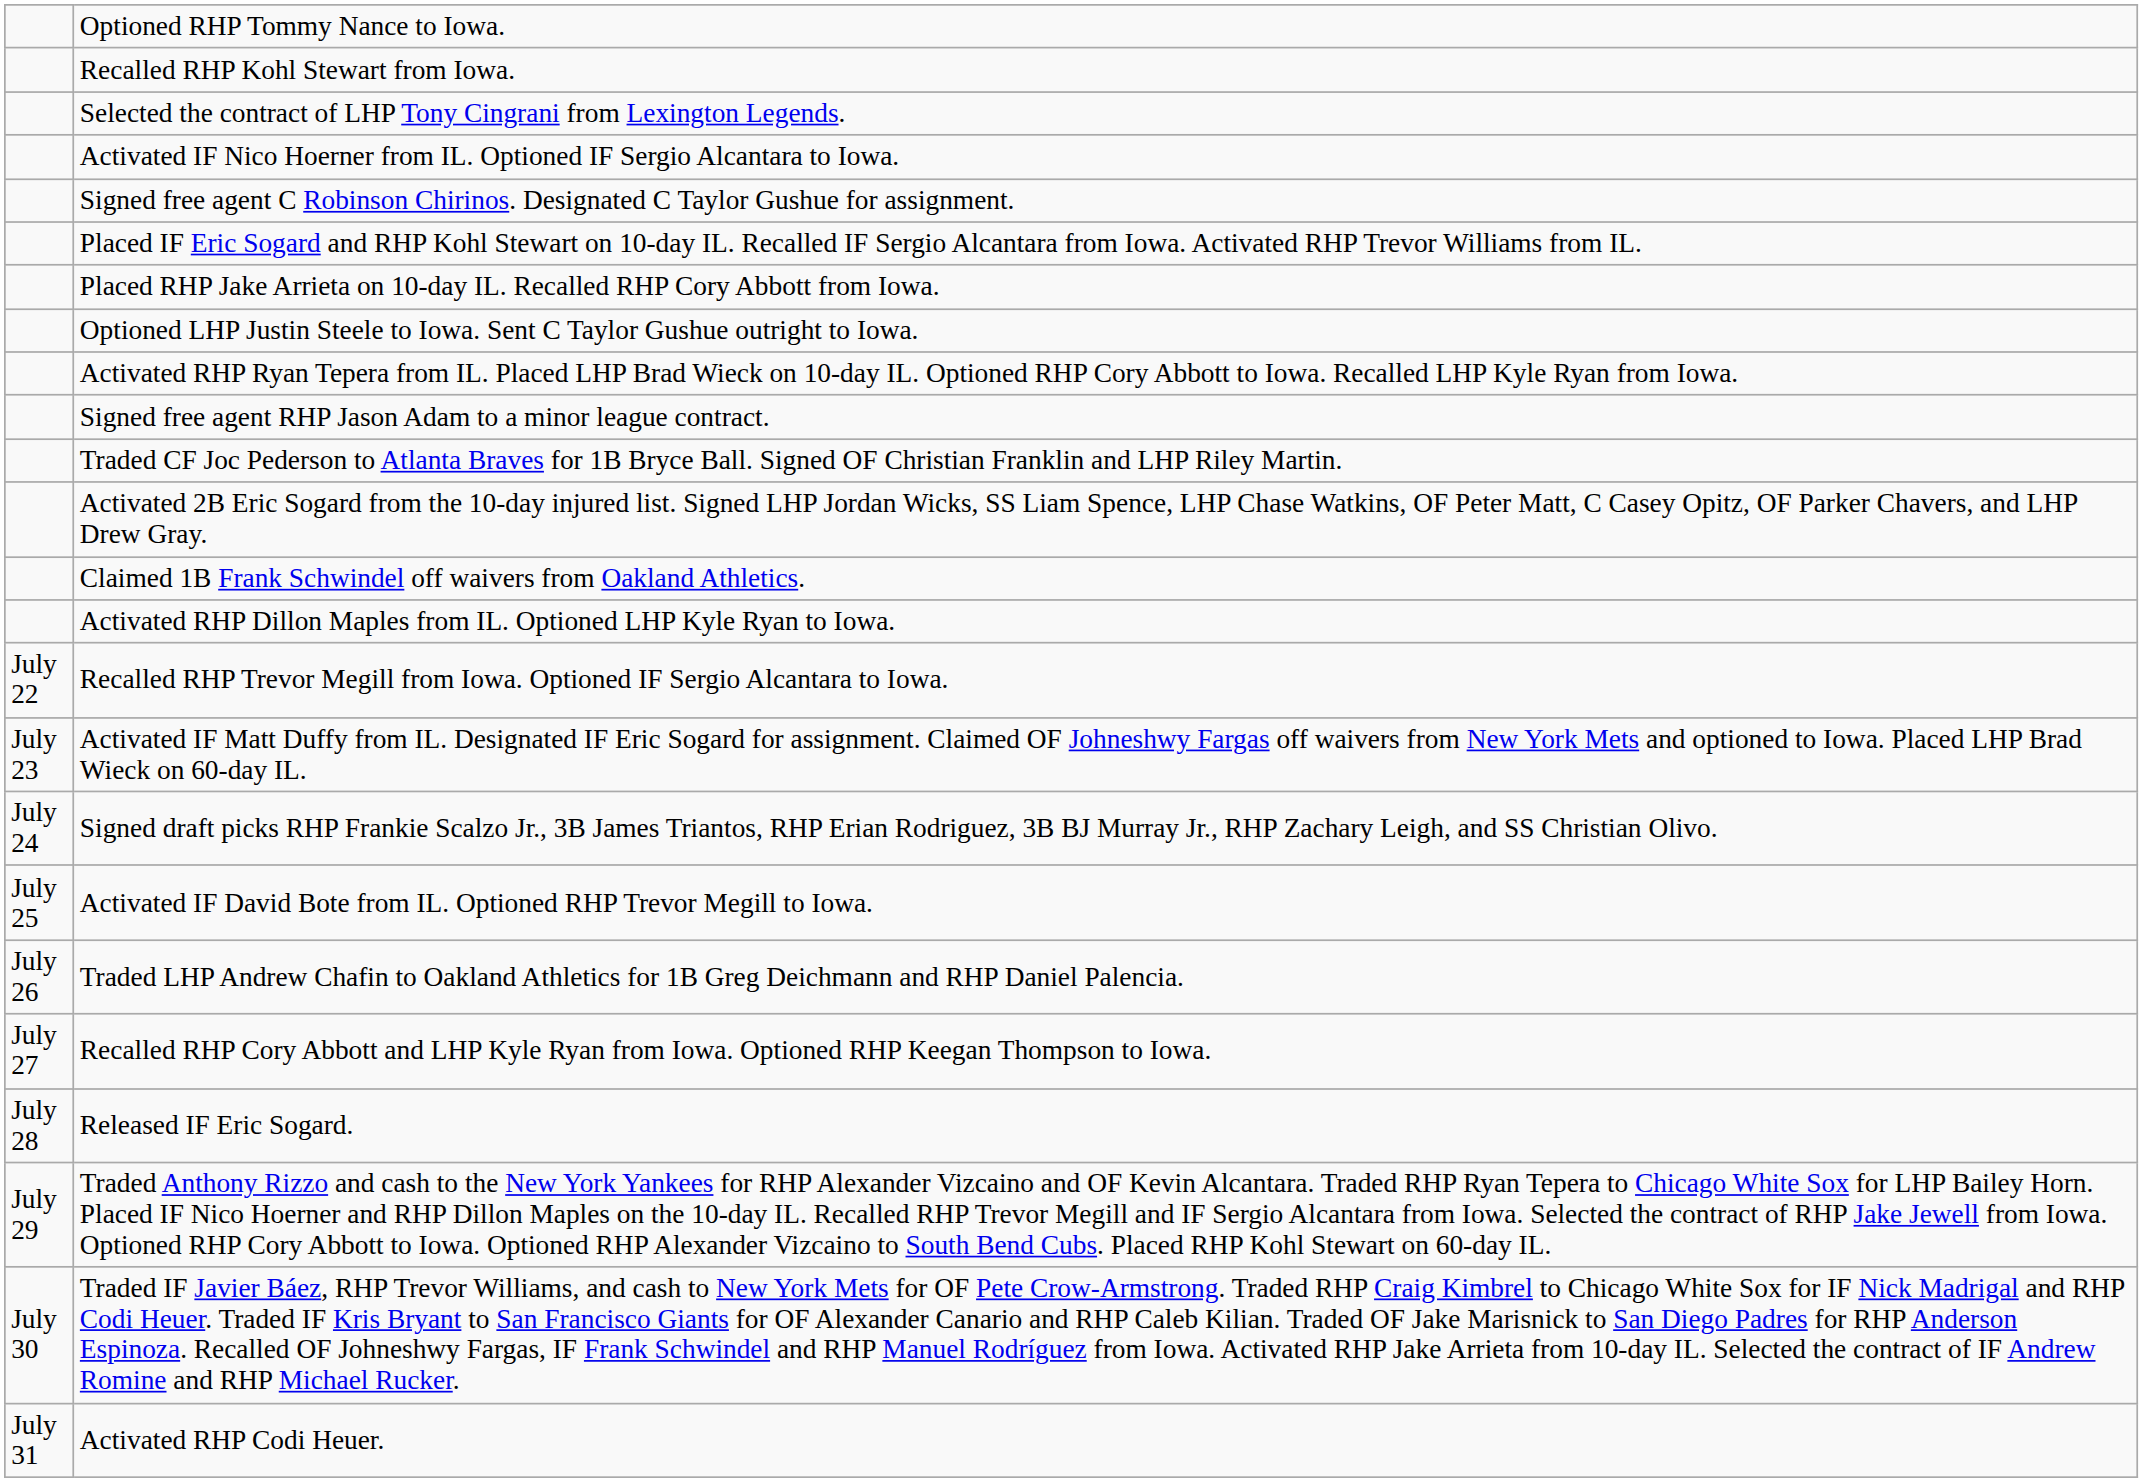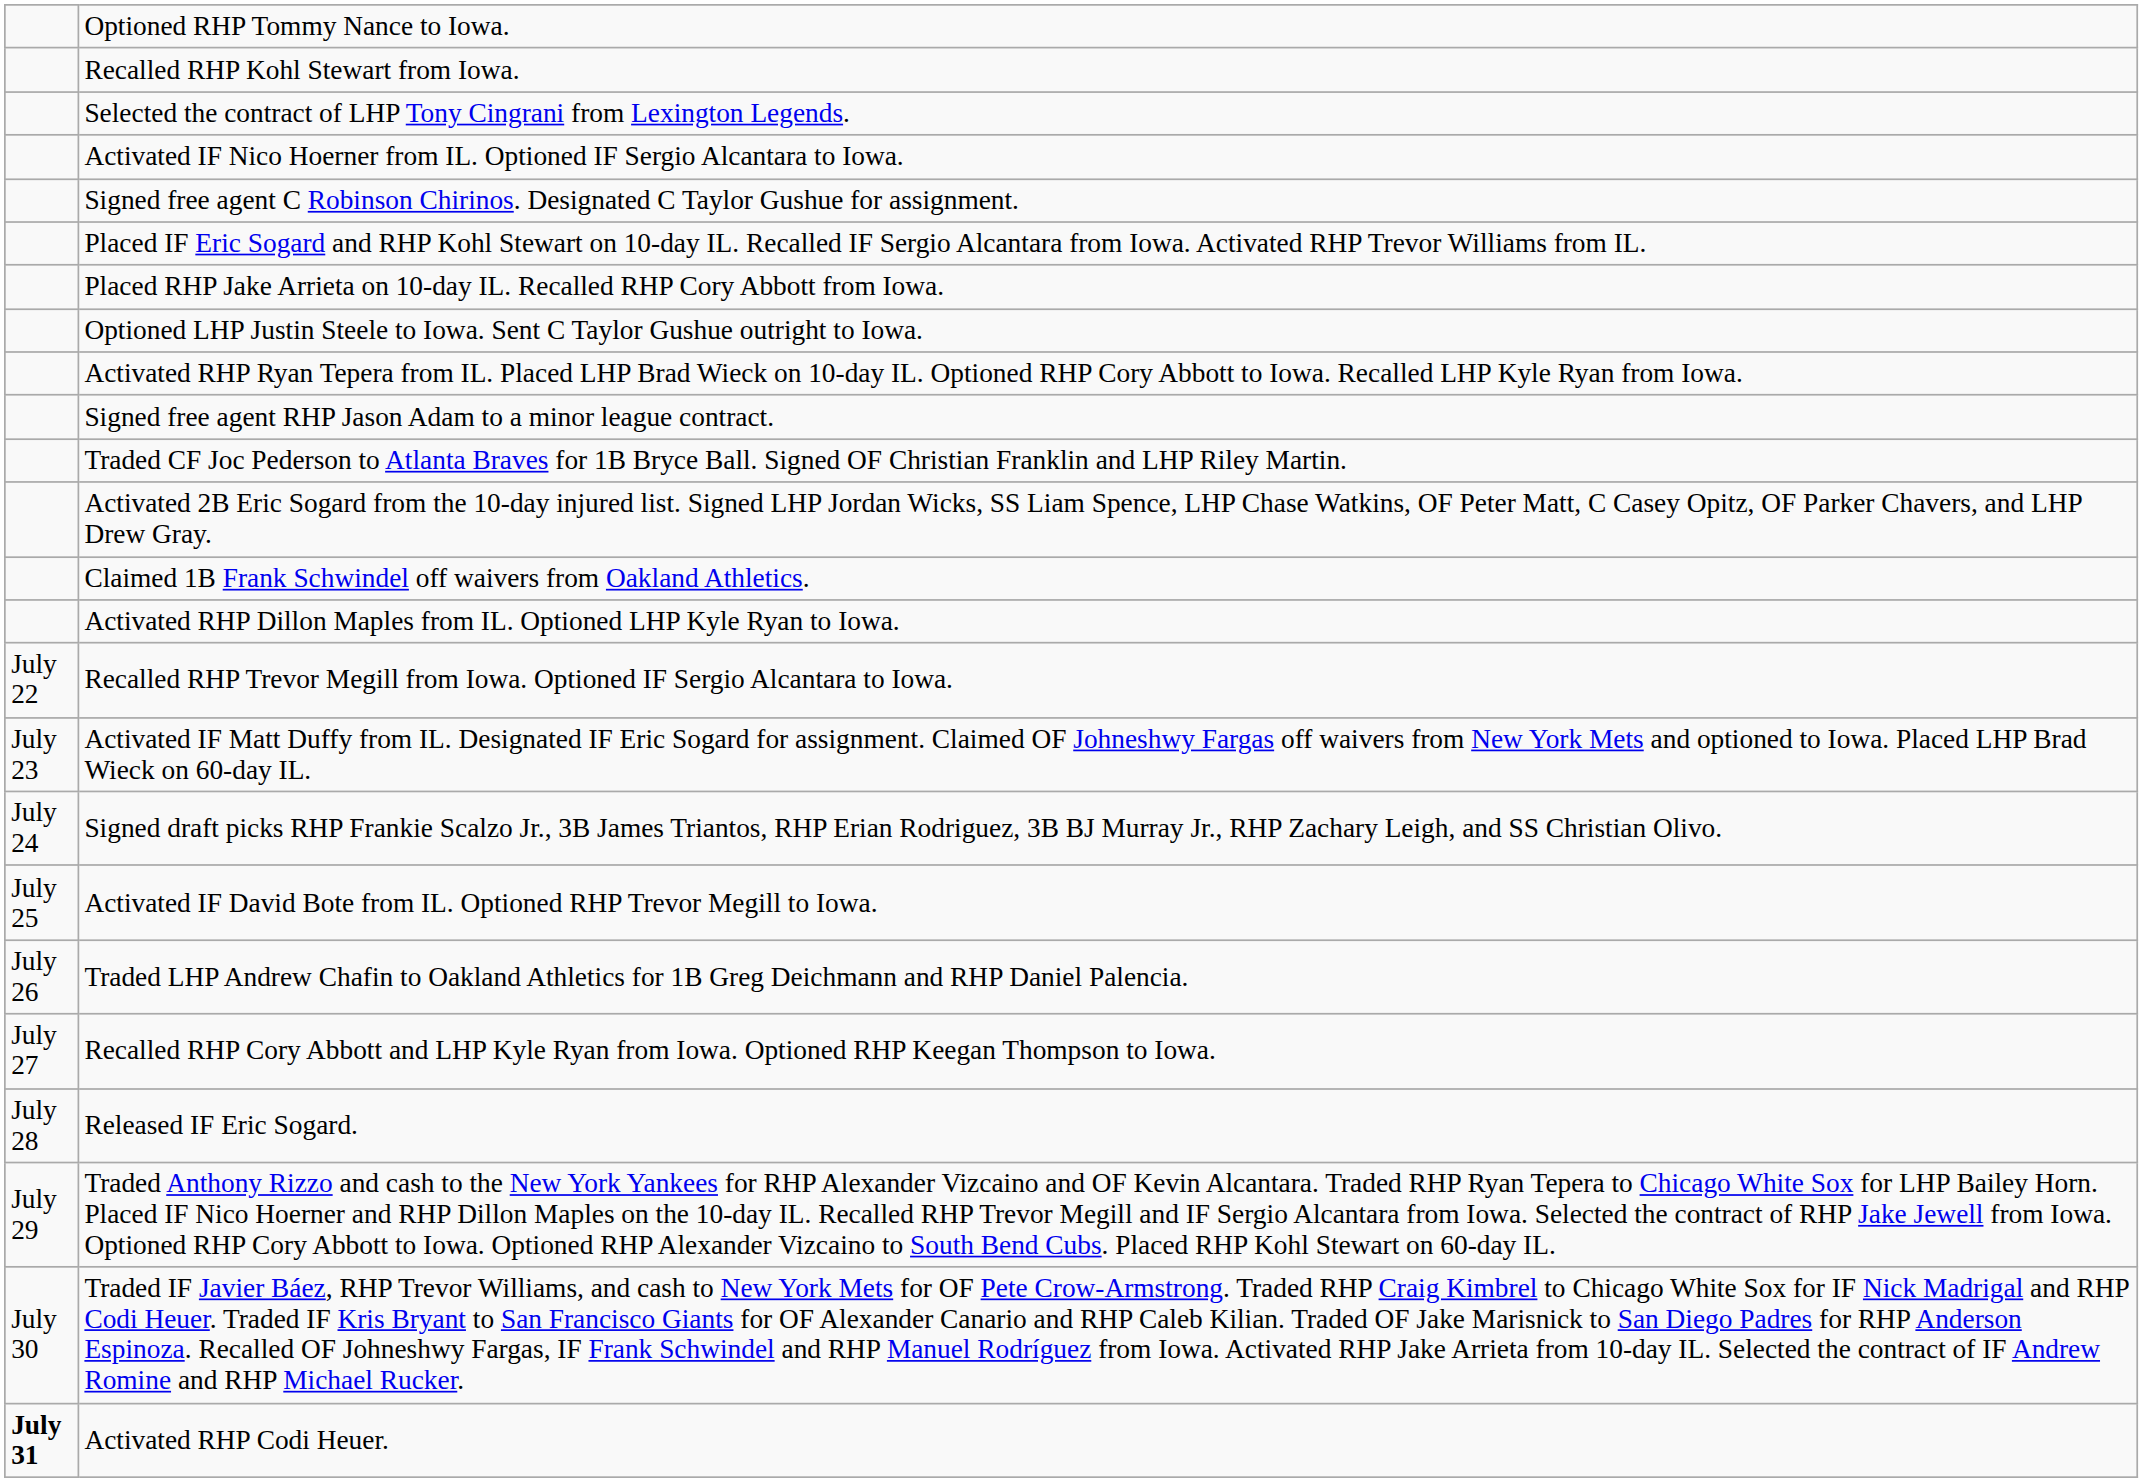(34, 1439) normal -> (36, 1439) bold
